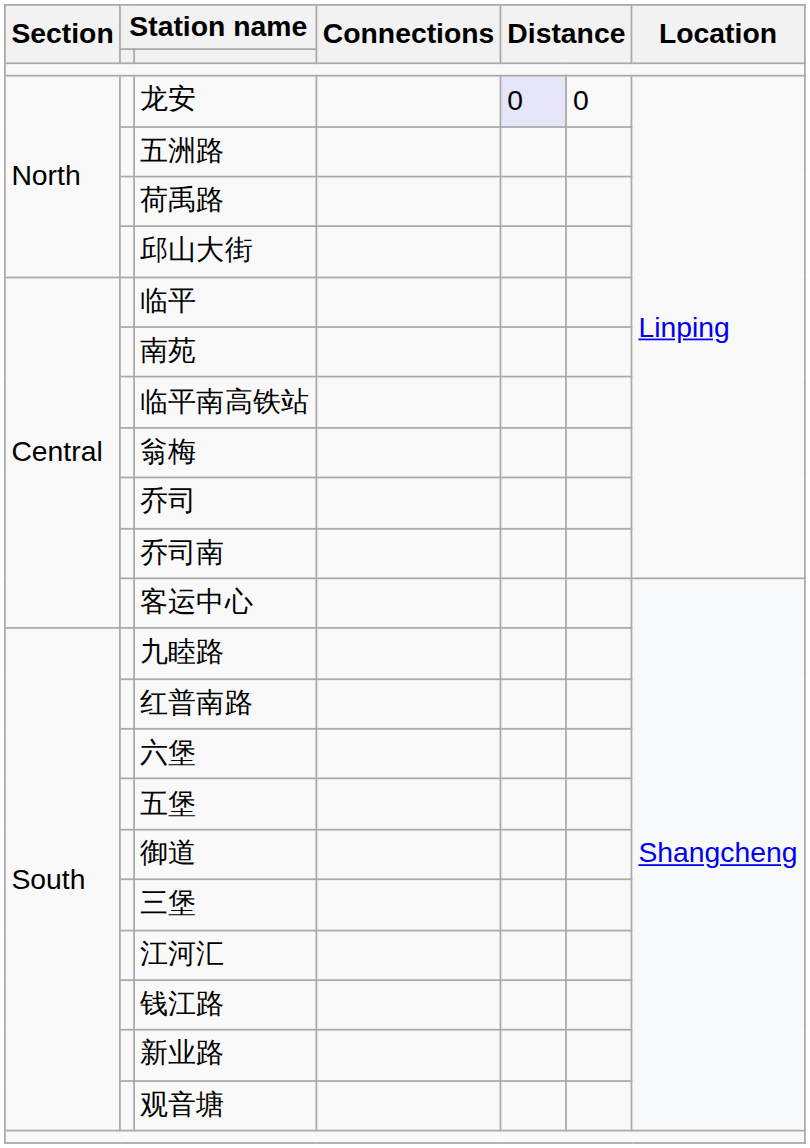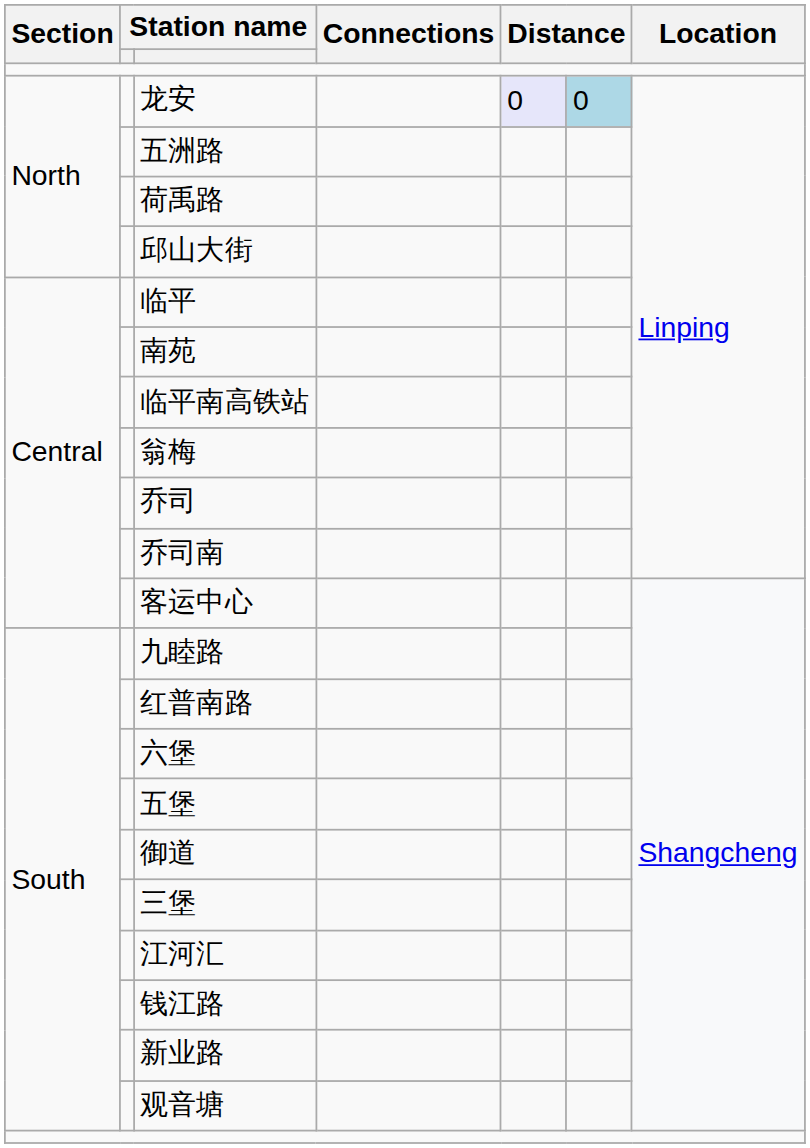(581, 100) no background -> (581, 100) lightblue background
